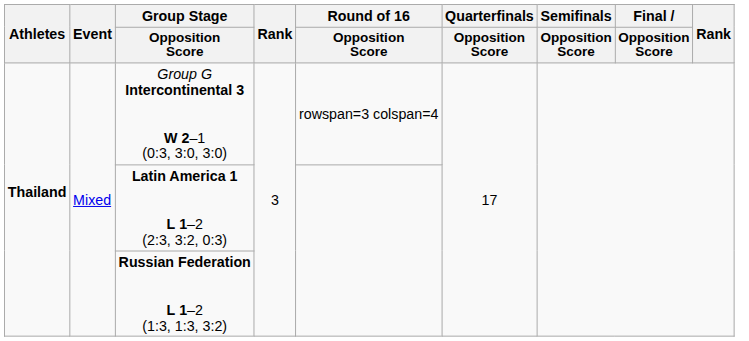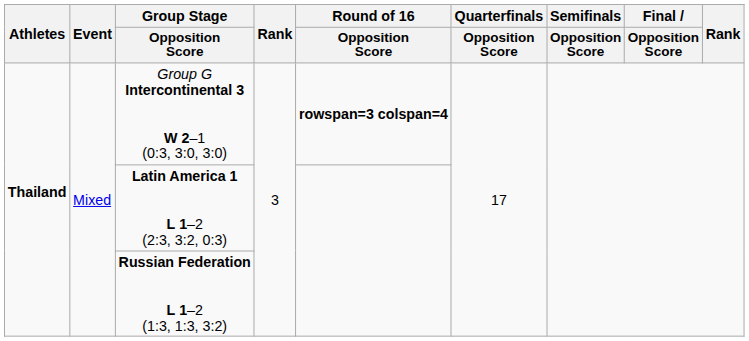(369, 114) normal -> (373, 114) bold
